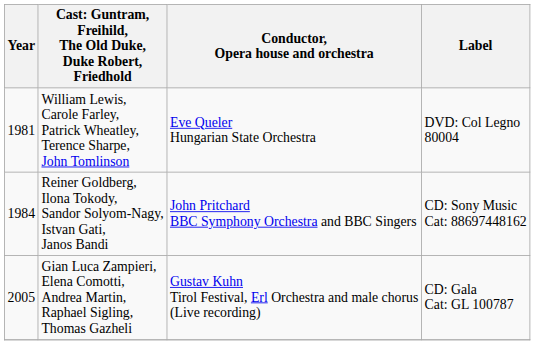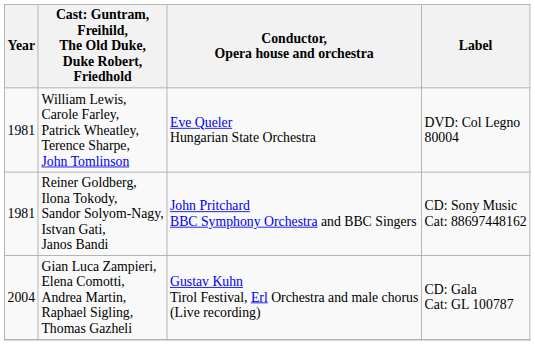(21, 213) 1984 -> (21, 213) 1981
(21, 297) 2005 -> (21, 297) 2004
